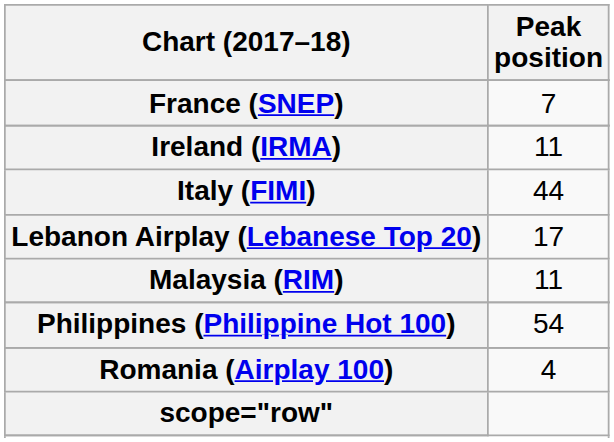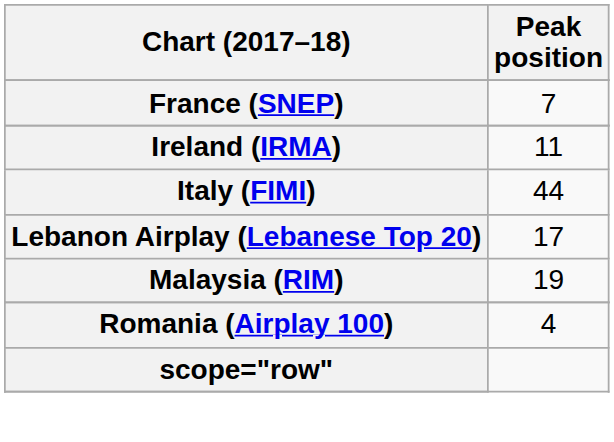(549, 280) 11 -> (549, 280) 19
- row: (246, 324)
